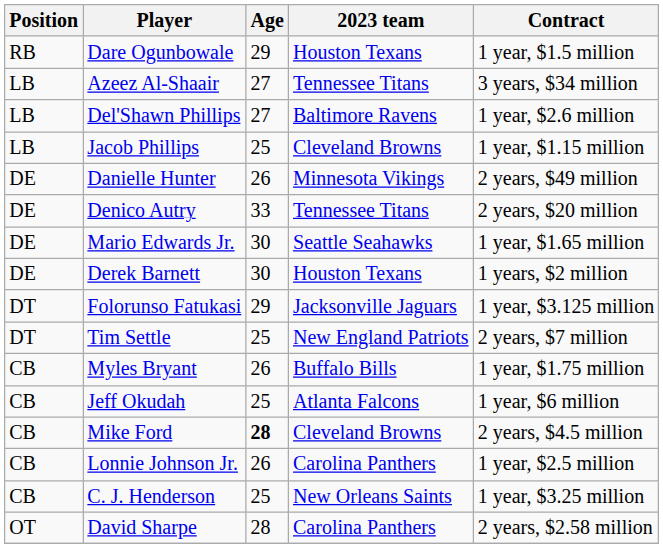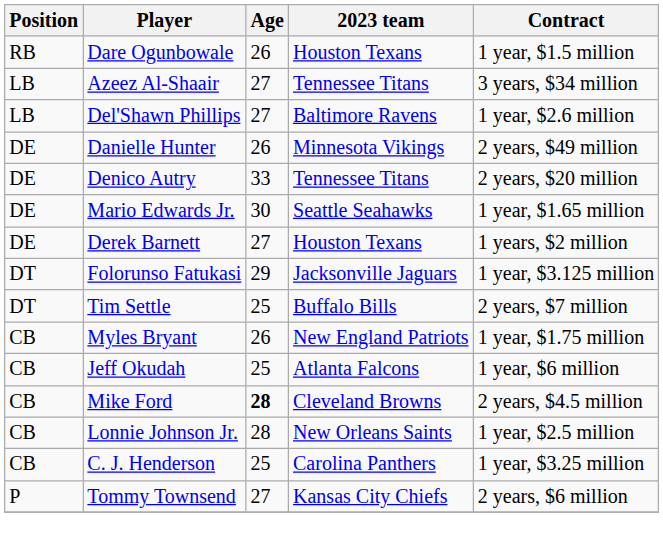(260, 52) 29 -> (260, 52) 26
- row: (143, 147)
(260, 274) 30 -> (260, 242) 27
(381, 337) New England Patriots -> (345, 305) Buffalo Bills
(345, 369) Buffalo Bills -> (381, 337) New England Patriots
(260, 464) 26 -> (260, 432) 28
(364, 464) Carolina Panthers -> (372, 432) New Orleans Saints
(372, 496) New Orleans Saints -> (364, 464) Carolina Panthers
- row: (142, 527)
+ row: (162, 496)
